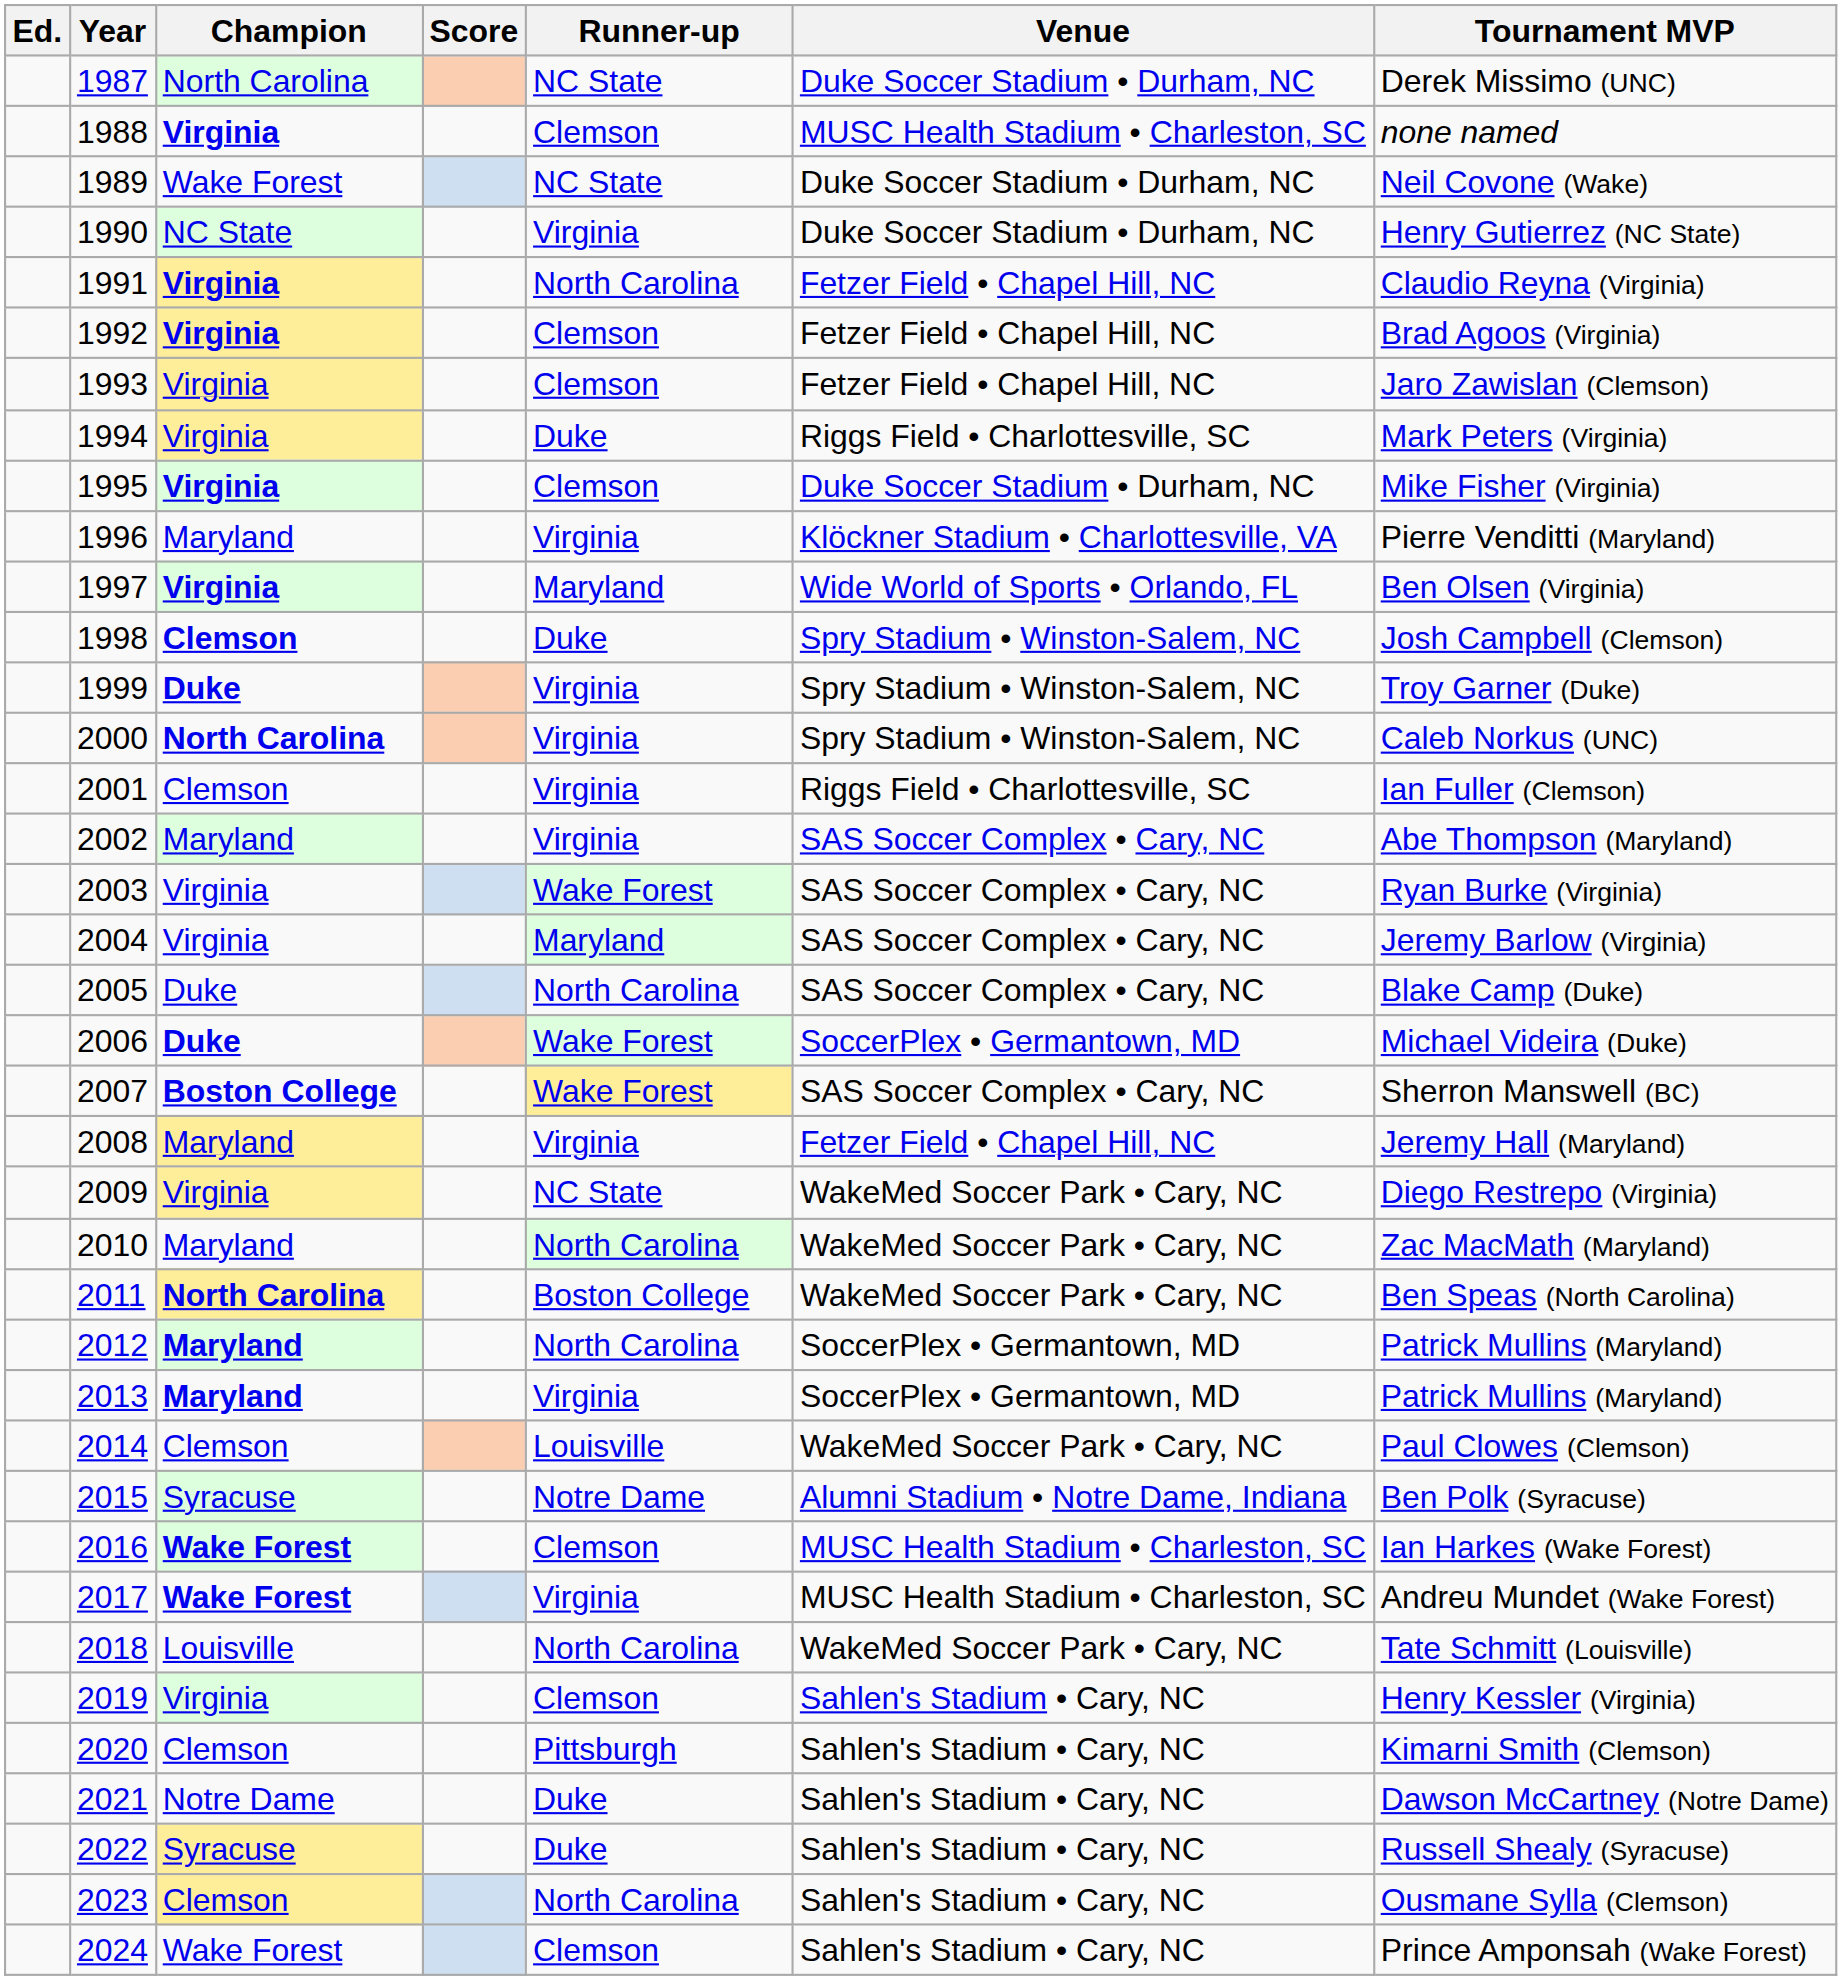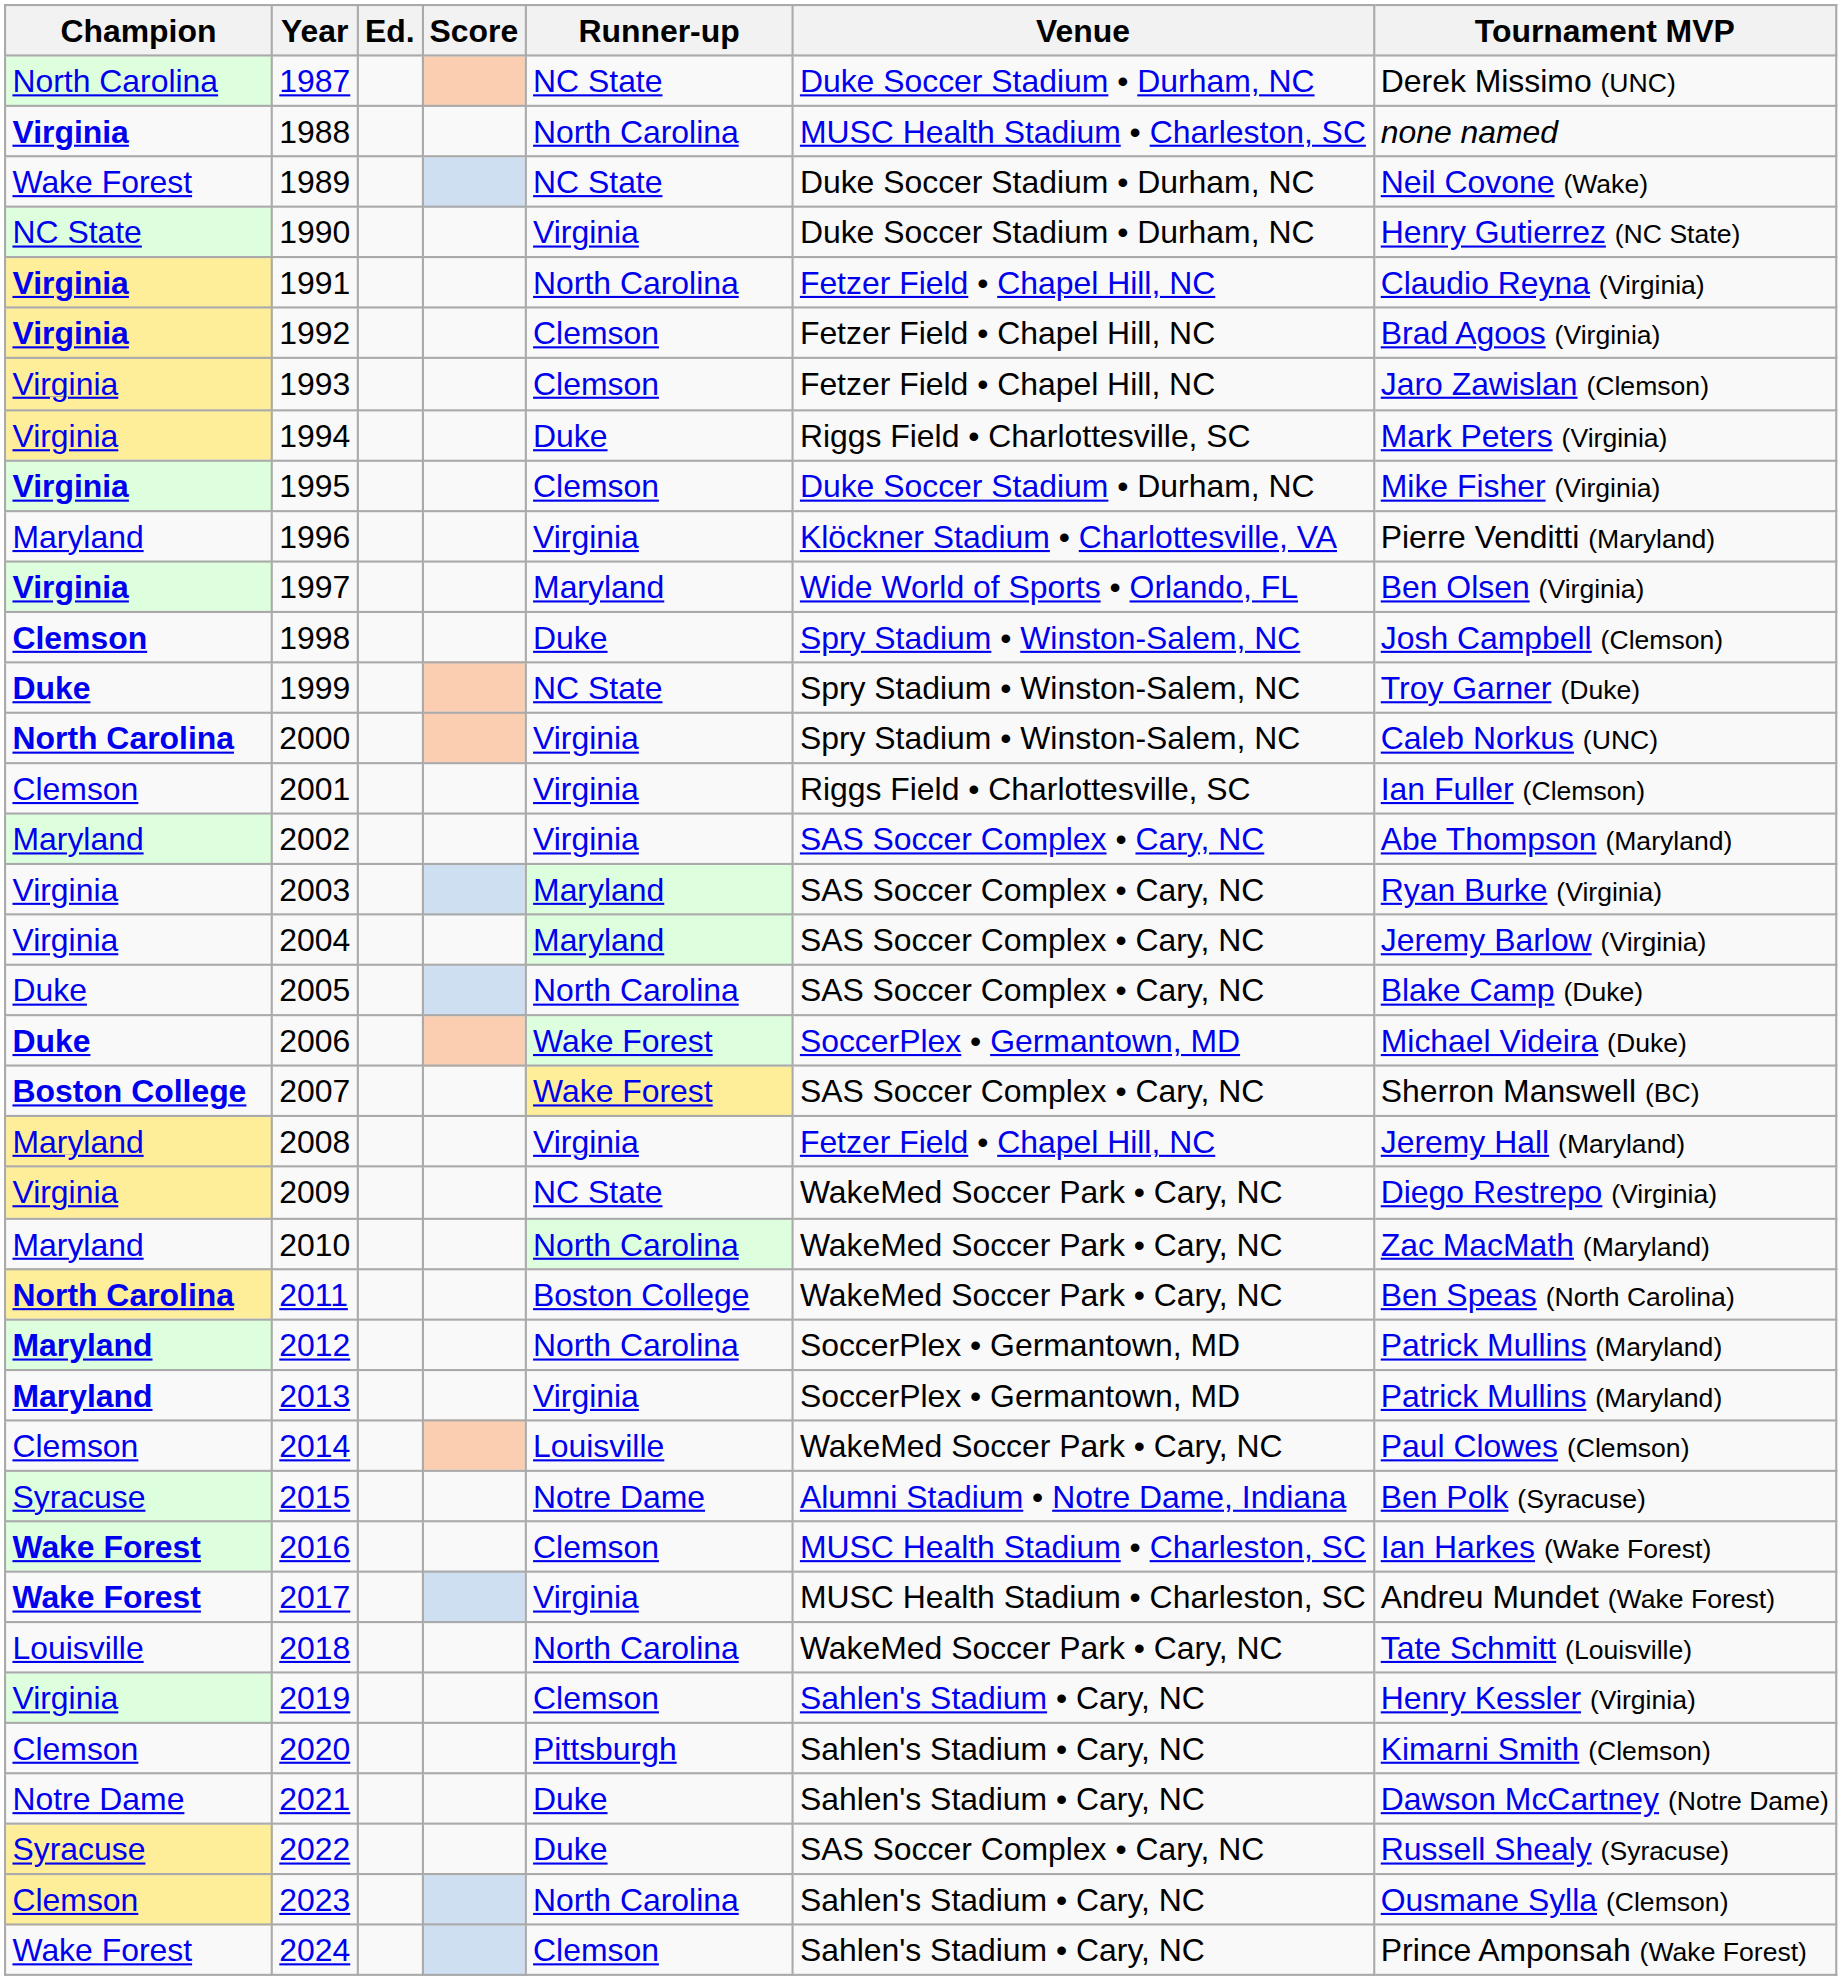columns swapped: (37, 31) <-> (289, 31)
(596, 132) Clemson -> (636, 132) North Carolina
(586, 687) Virginia -> (598, 687) NC State
(623, 890) Wake Forest -> (599, 890) Maryland
(1002, 1850) Sahlen's Stadium • Cary, NC -> (1032, 1850) SAS Soccer Complex • Cary, NC
